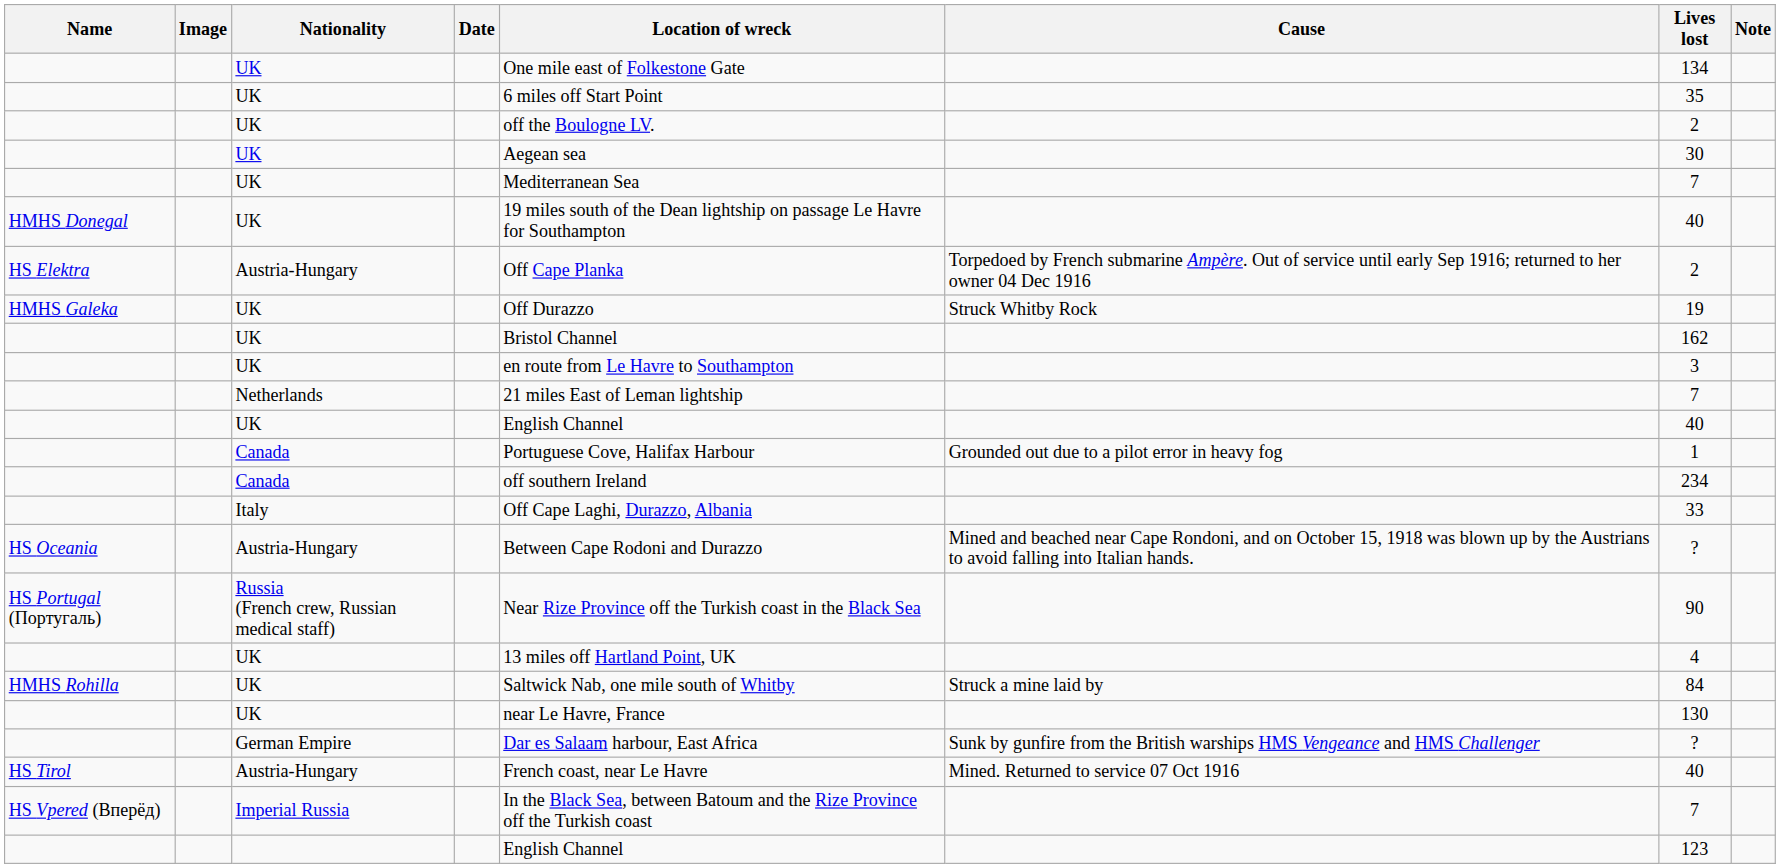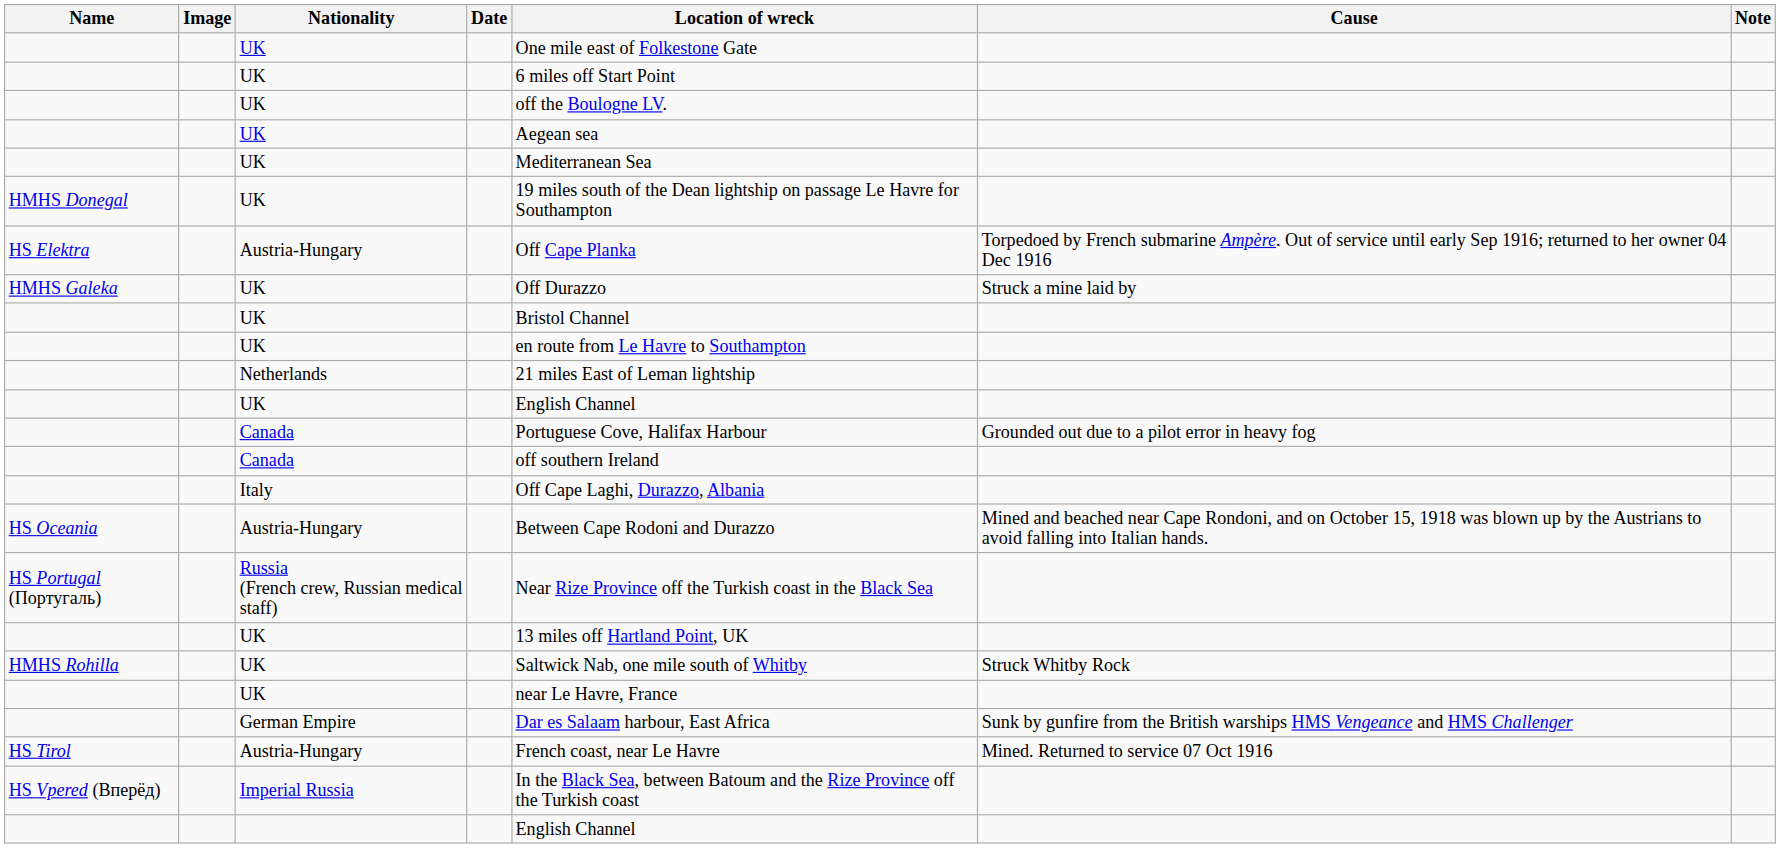- column: (1695, 29)
(1023, 309) Struck Whitby Rock -> (1059, 288) Struck a mine laid by
(1026, 685) Struck a mine laid by -> (1056, 665) Struck Whitby Rock
